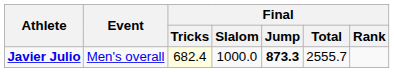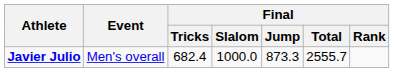(190, 57) lightyellow background -> (190, 57) no background
(283, 57) bold -> (283, 57) normal
